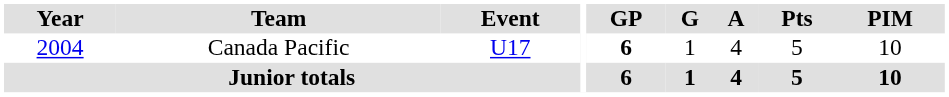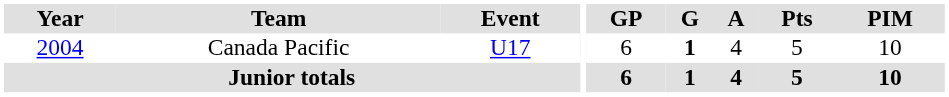(626, 47) bold -> (626, 47) normal
(690, 47) normal -> (690, 47) bold
